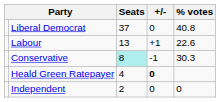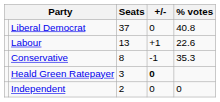(121, 58) paleturquoise background -> (121, 58) no background
(186, 58) 30.3 -> (186, 58) 35.3
(121, 74) 4 -> (121, 74) 3
